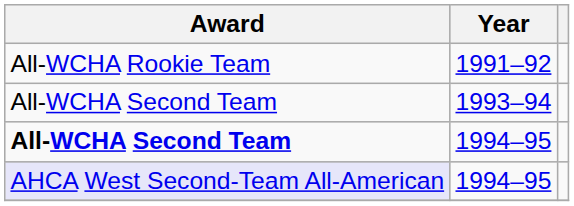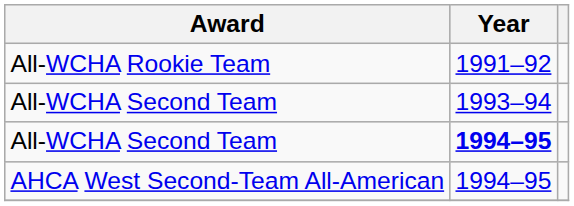(151, 141) bold -> (144, 141) normal
(503, 141) normal -> (503, 141) bold
(227, 180) lavender background -> (227, 180) no background
